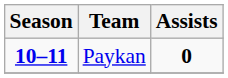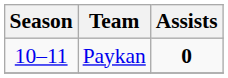(41, 55) bold -> (41, 55) normal
